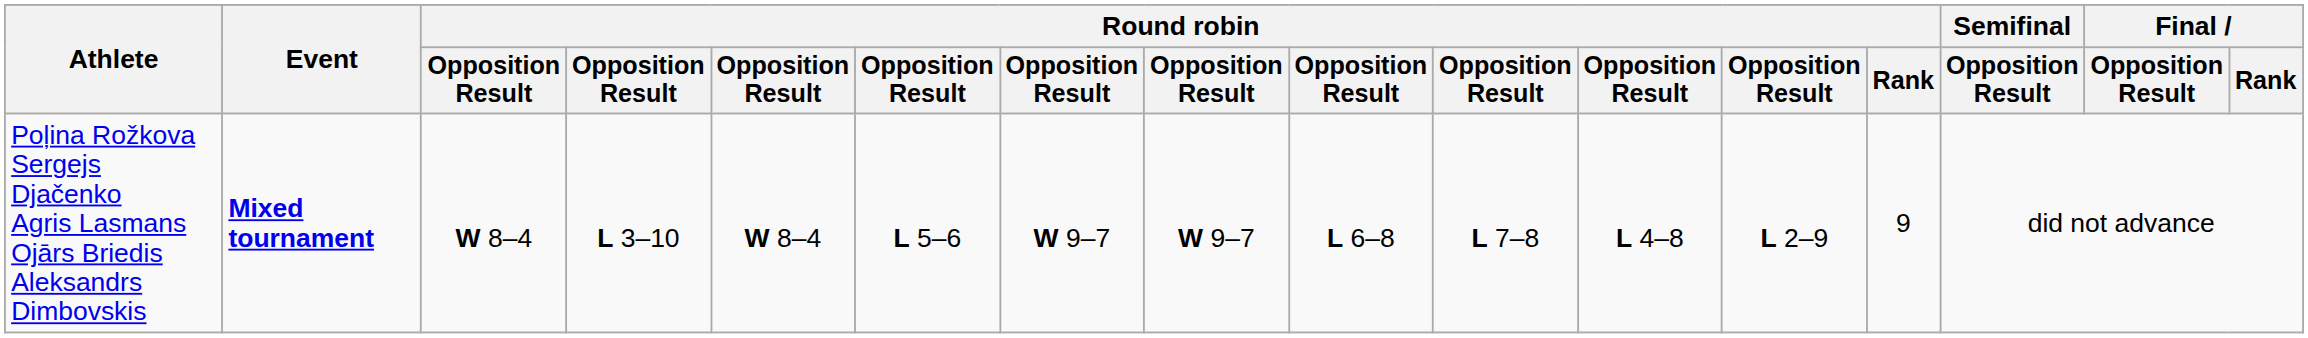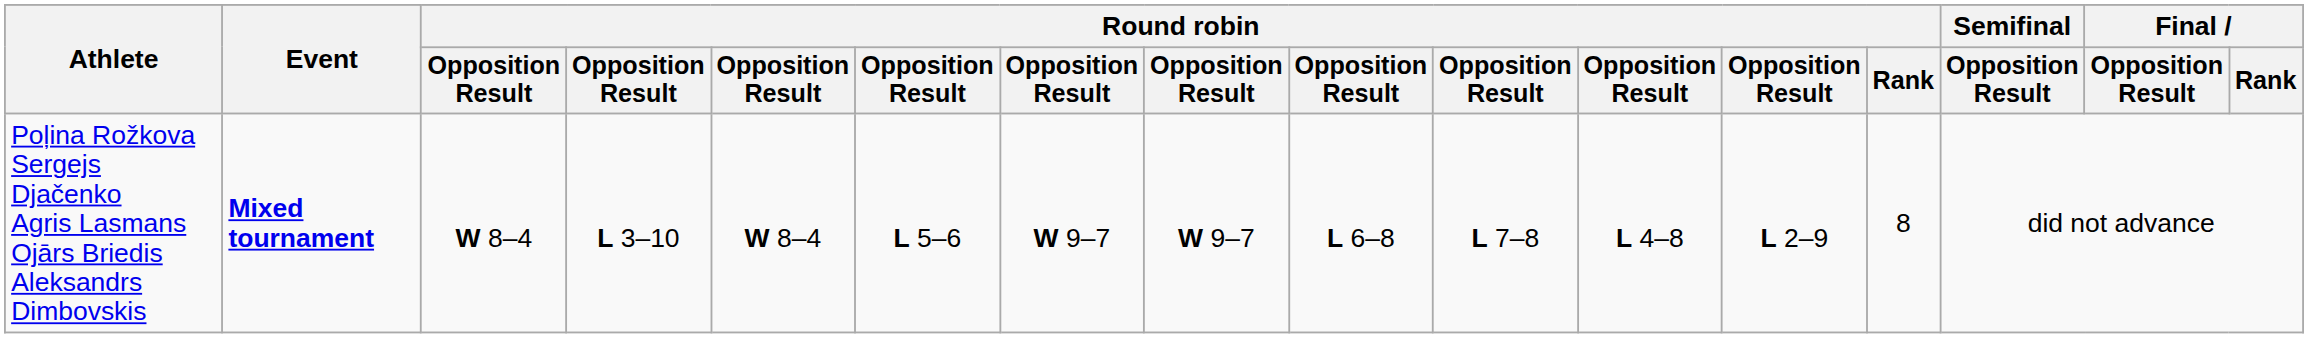(1903, 224) 9 -> (1903, 224) 8
